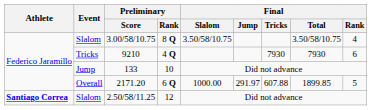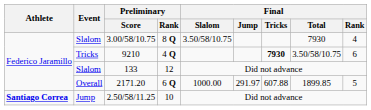(317, 40) 3.50/58/10.75 -> (317, 40) 7930
(276, 54) normal -> (276, 54) bold
(317, 54) 7930 -> (317, 54) 3.50/58/10.75
(86, 69) Jump -> (88, 69) Slalom
(169, 69) 10 -> (169, 69) 12
(88, 98) Slalom -> (86, 98) Jump
(169, 98) 12 -> (169, 98) 10
